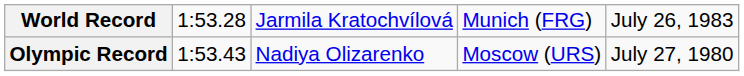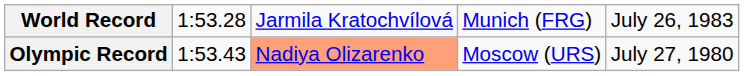(340, 53) no background -> (340, 53) lightsalmon background
